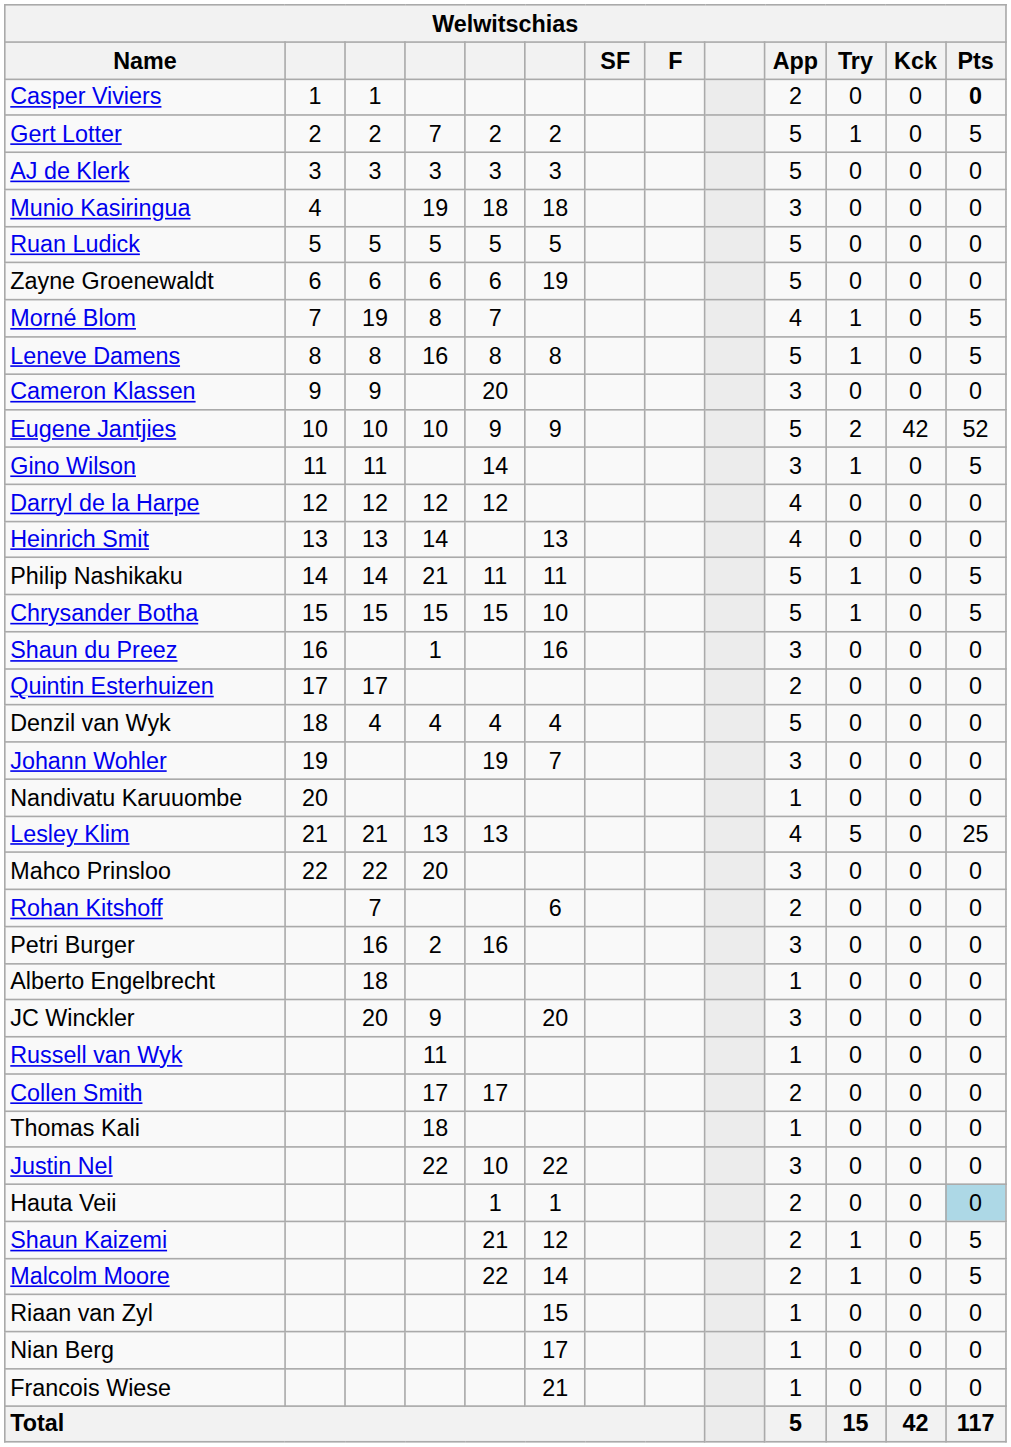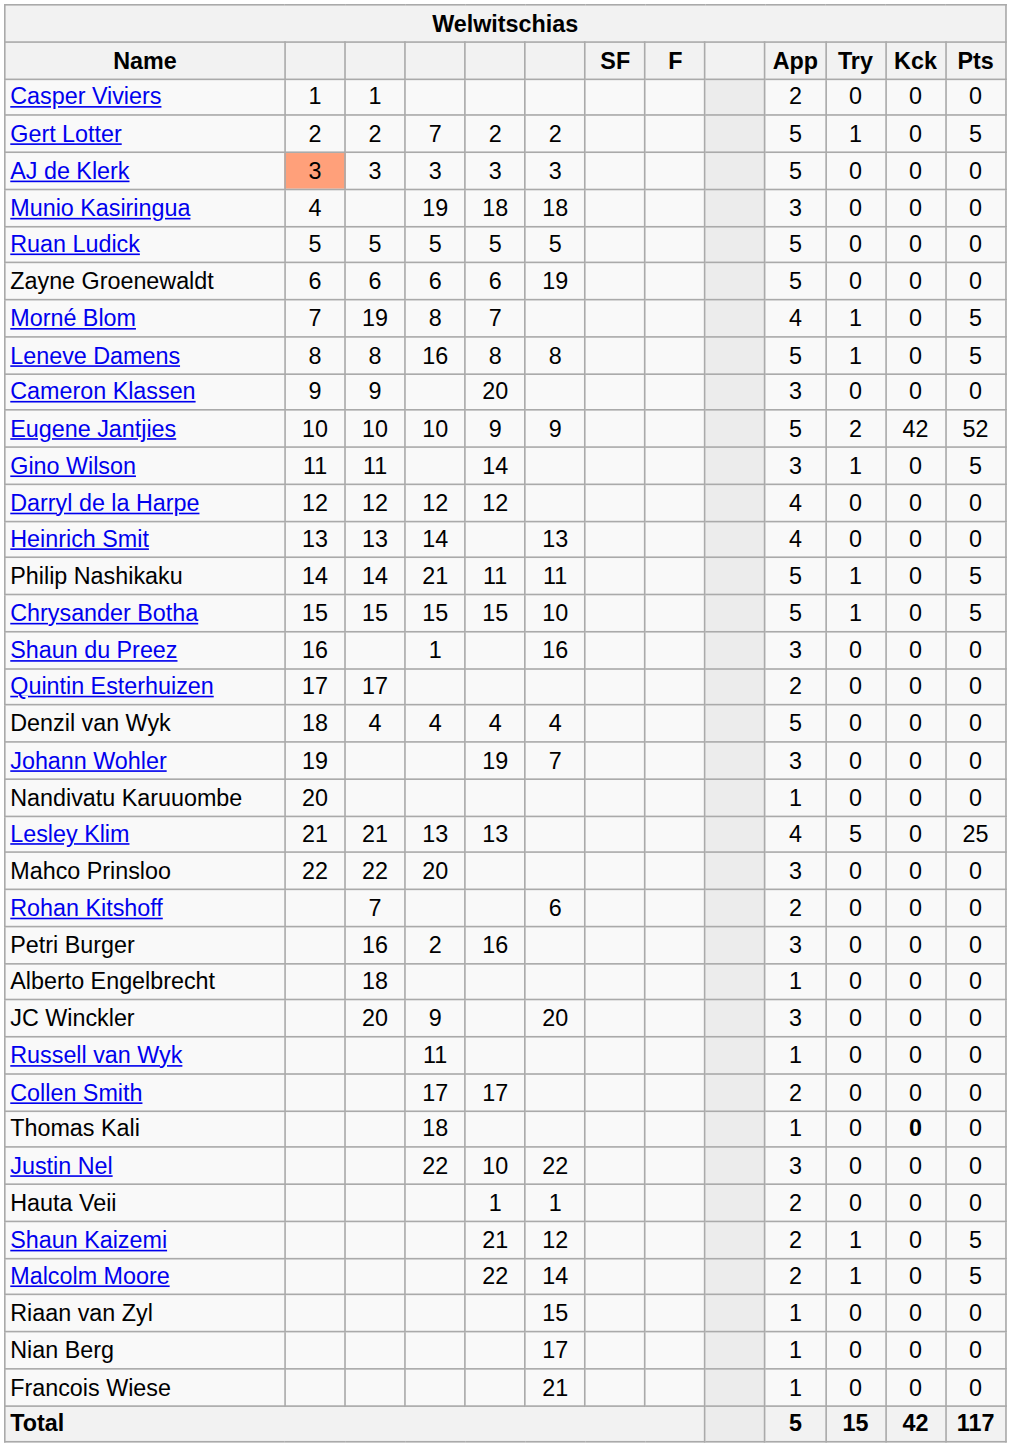(976, 97) bold -> (976, 97) normal
(315, 171) no background -> (315, 171) lightsalmon background
(915, 1129) normal -> (915, 1129) bold
(976, 1203) lightblue background -> (976, 1203) no background
